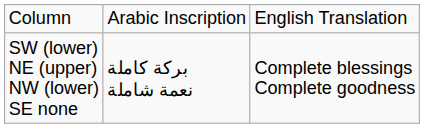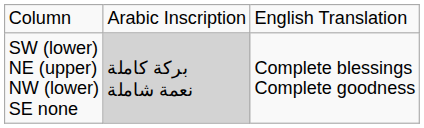(150, 78) no background -> (150, 78) lightgrey background
